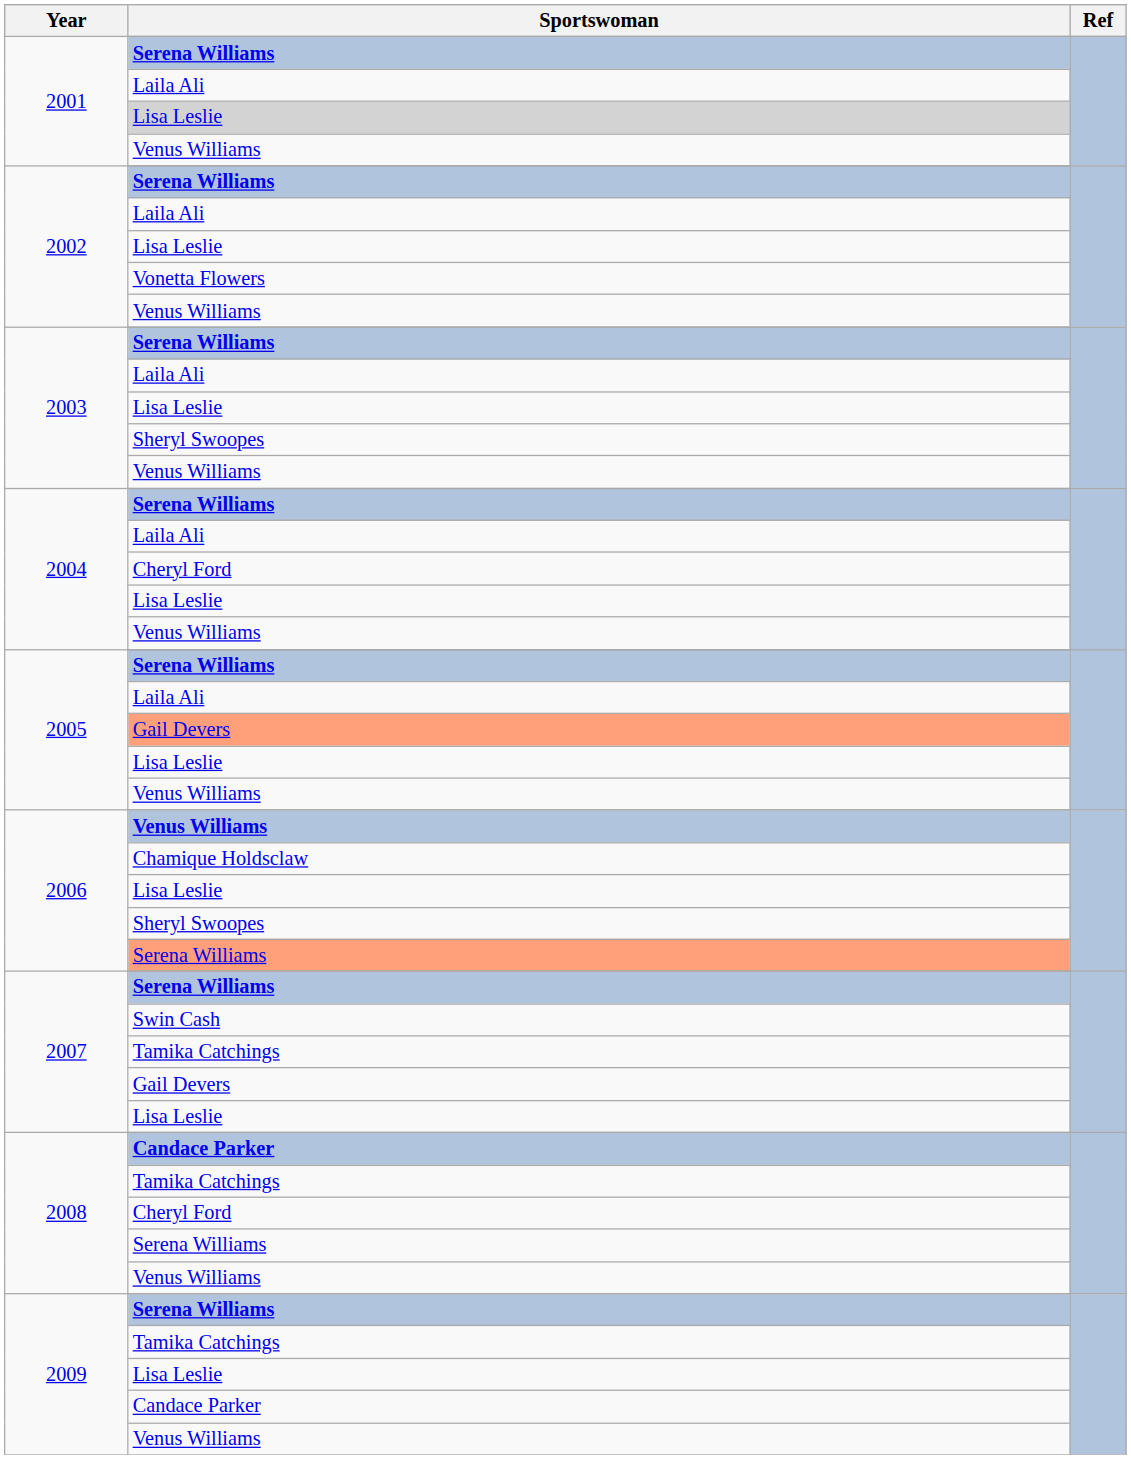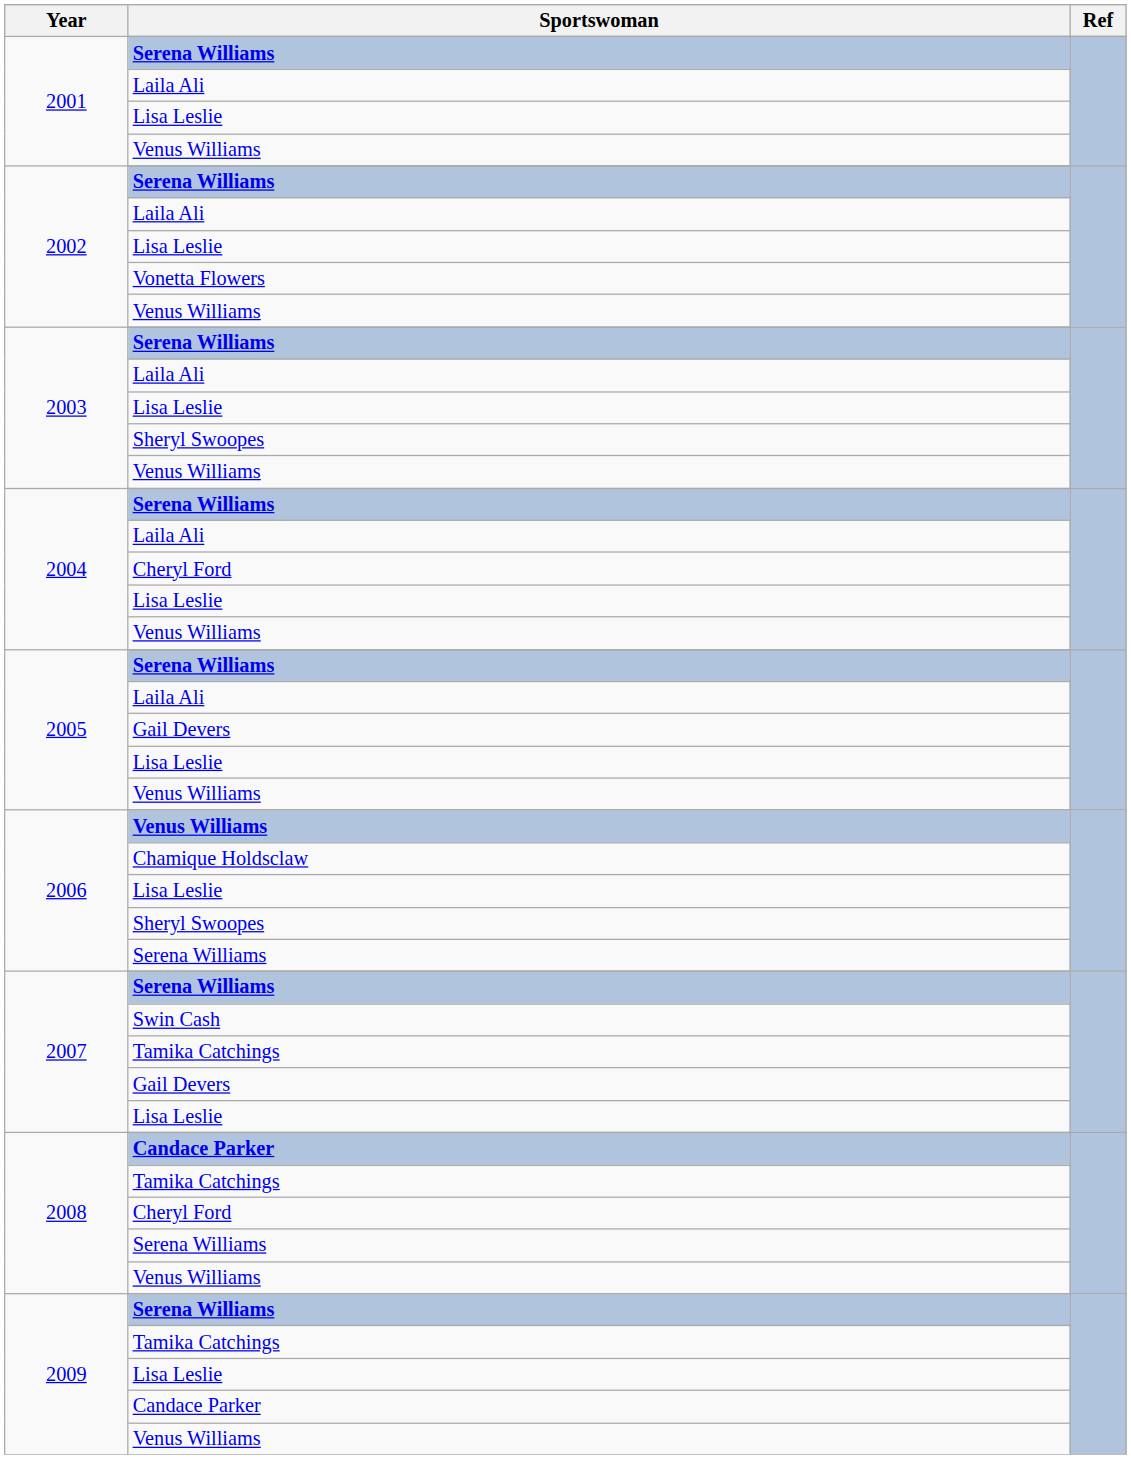(178, 117) lightgrey background -> (178, 117) no background
(181, 729) lightsalmon background -> (181, 729) no background
(200, 955) lightsalmon background -> (200, 955) no background
